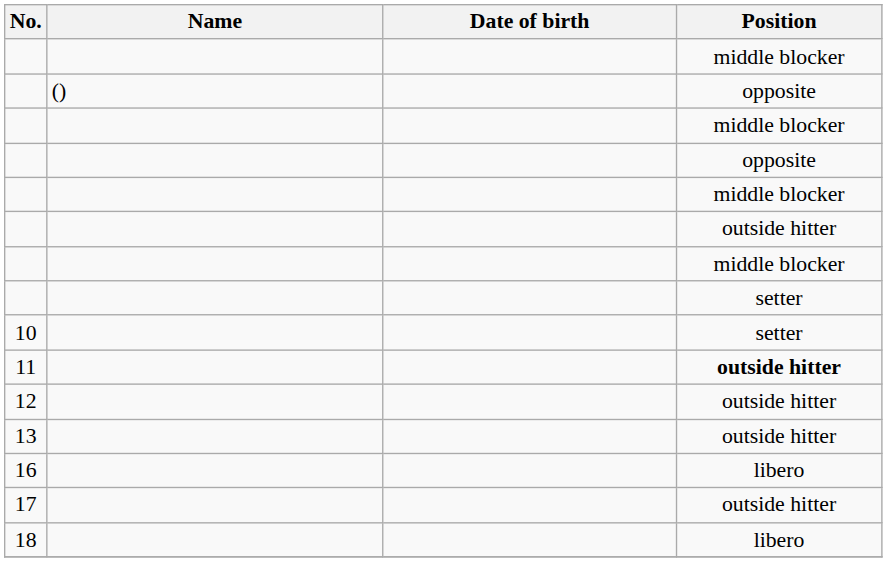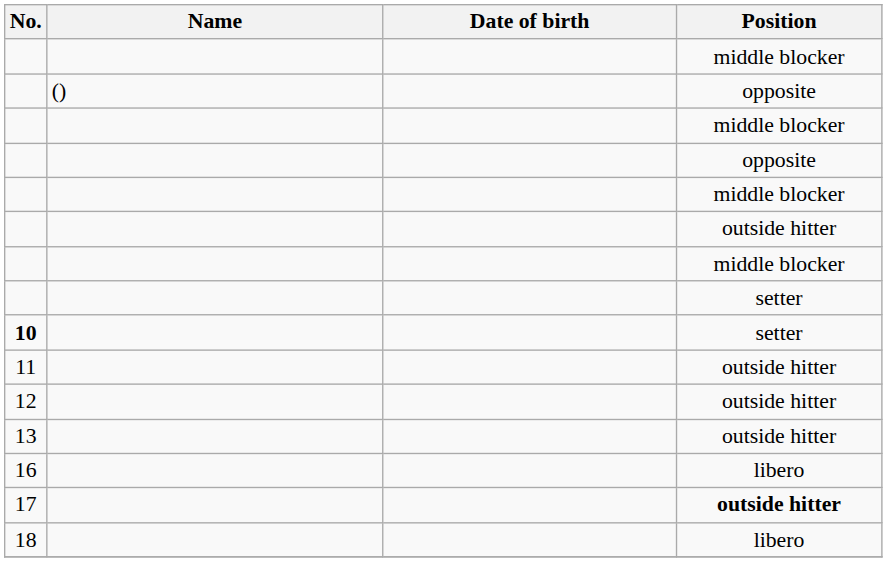(26, 332) normal -> (26, 332) bold
(779, 366) bold -> (779, 366) normal
(779, 504) normal -> (779, 504) bold
